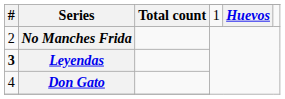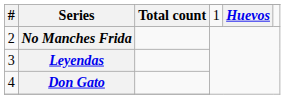(11, 60) bold -> (11, 60) normal
